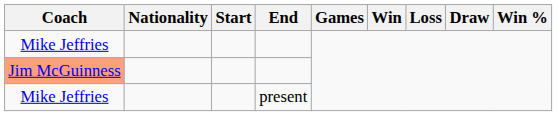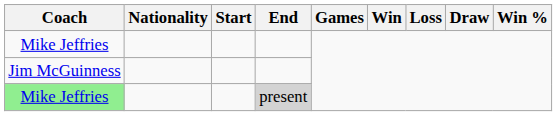(65, 70) lightsalmon background -> (65, 70) no background
(65, 96) no background -> (65, 96) lightgreen background
(283, 96) no background -> (283, 96) lightgrey background
